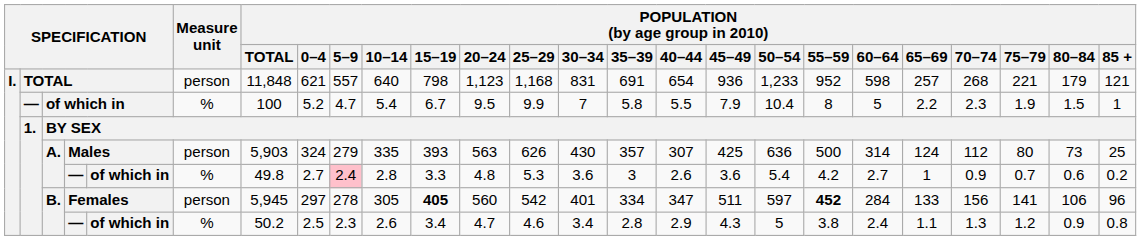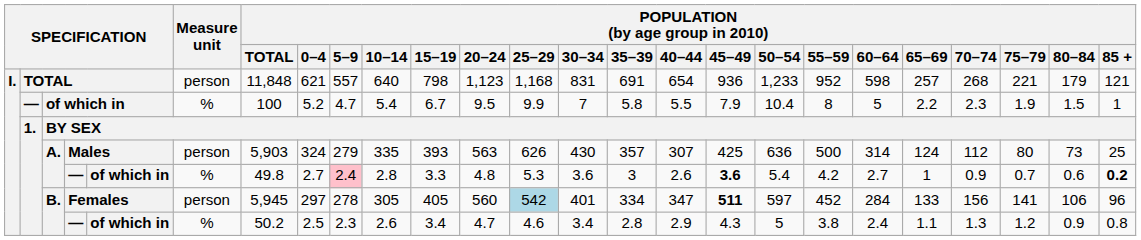(730, 175) normal -> (730, 175) bold
(1117, 175) normal -> (1117, 175) bold
(435, 199) bold -> (435, 199) normal
(534, 199) no background -> (534, 199) lightblue background
(730, 199) normal -> (730, 199) bold
(828, 199) bold -> (828, 199) normal
